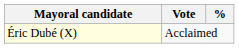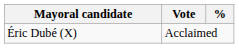(42, 33) lightyellow background -> (42, 33) no background
